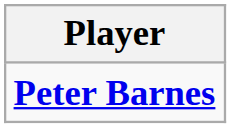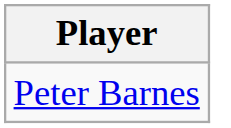(114, 91) bold -> (107, 91) normal
